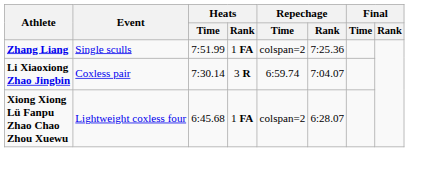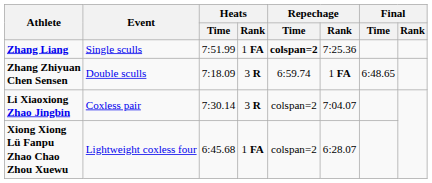(282, 49) normal -> (294, 49) bold
+ row: (44, 74)
(282, 74) 6:59.74 -> (294, 105) colspan=2
